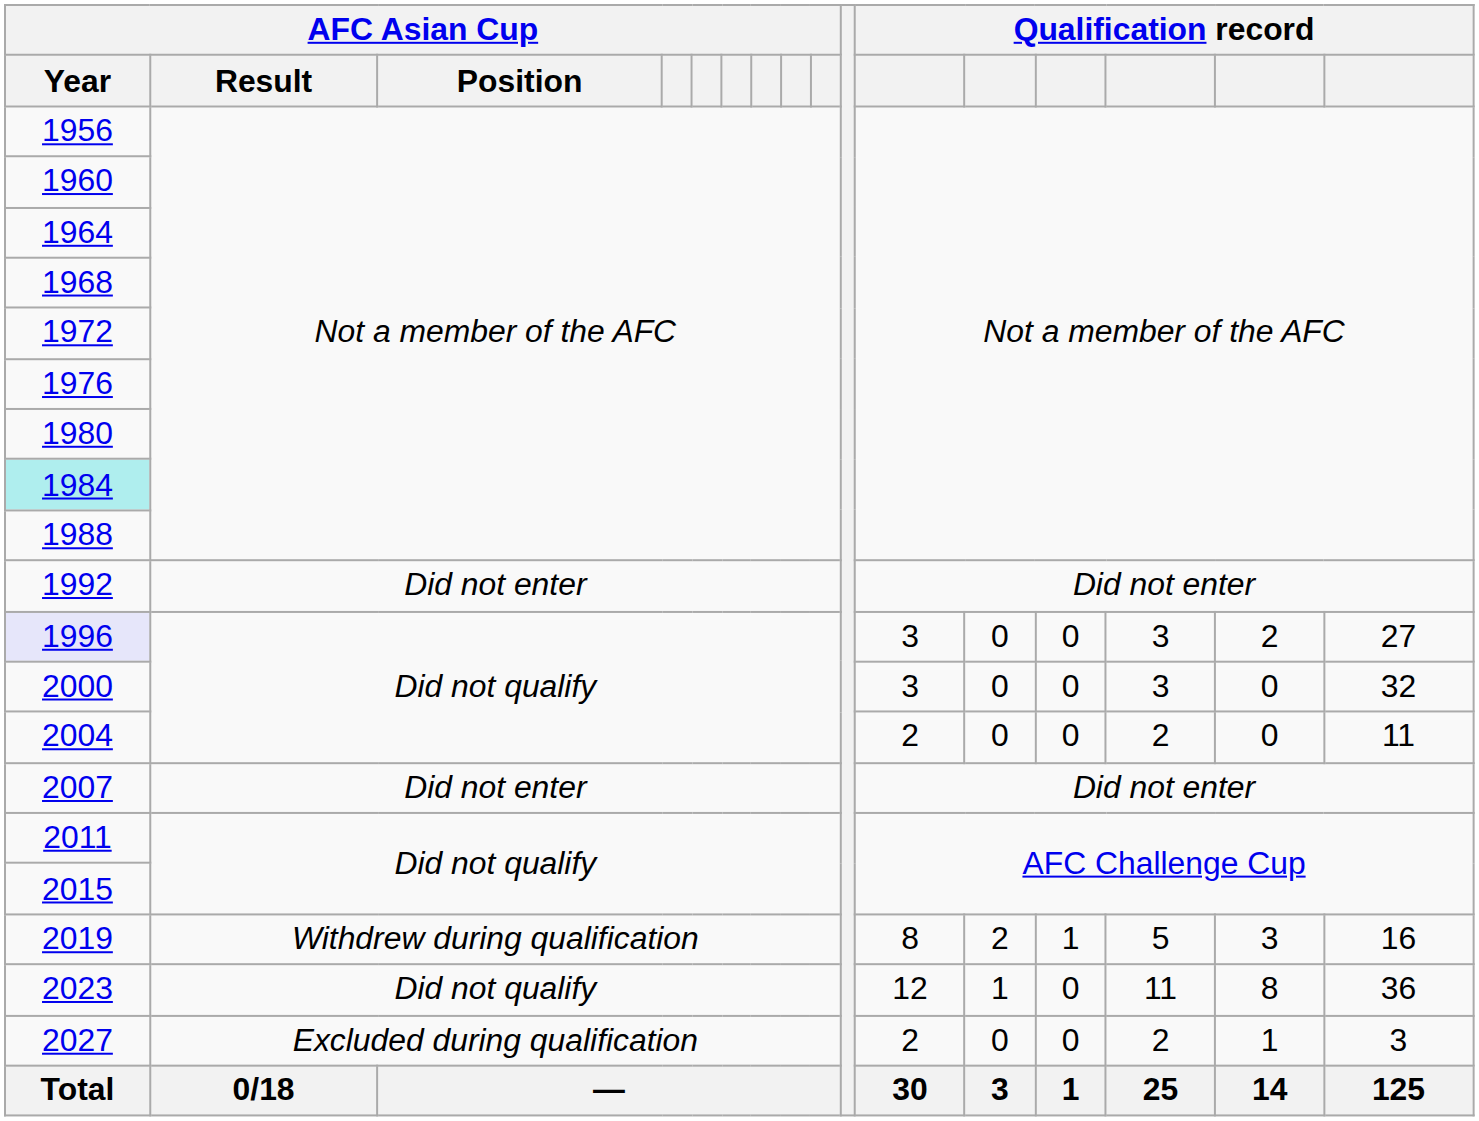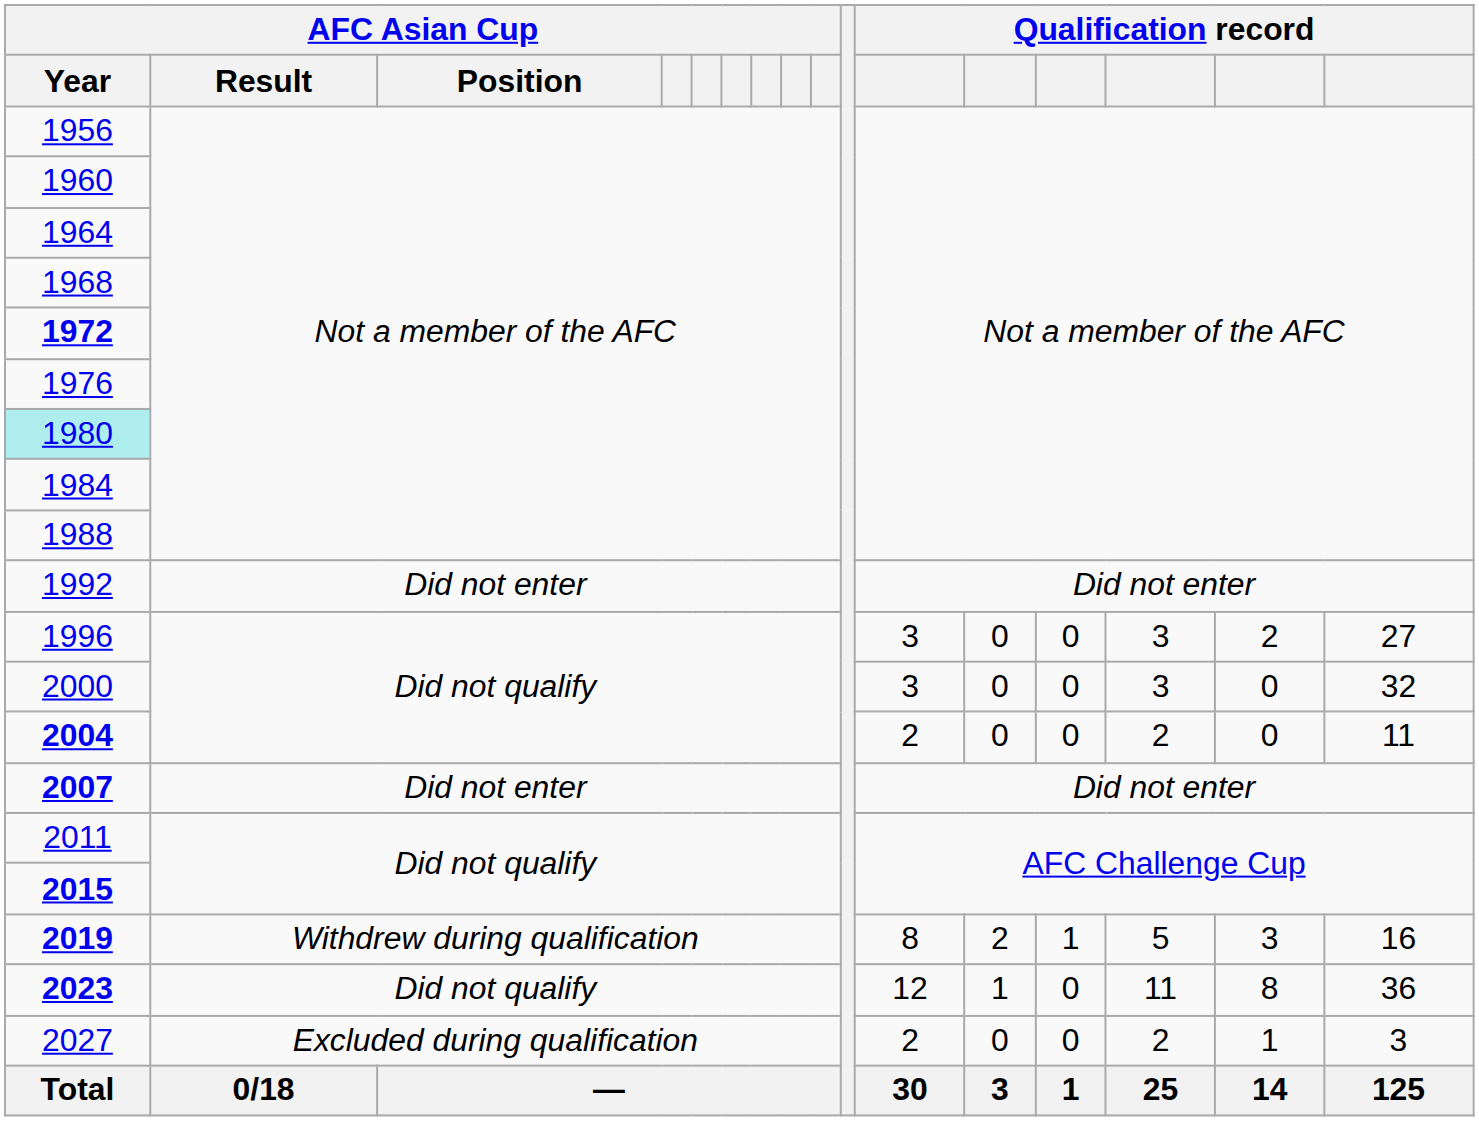(77, 332) normal -> (77, 332) bold
(77, 433) no background -> (77, 433) paleturquoise background
(77, 484) paleturquoise background -> (77, 484) no background
(77, 635) lavender background -> (77, 635) no background
(77, 736) normal -> (77, 736) bold
(77, 787) normal -> (77, 787) bold
(77, 888) normal -> (77, 888) bold
(77, 938) normal -> (77, 938) bold
(77, 989) normal -> (77, 989) bold
